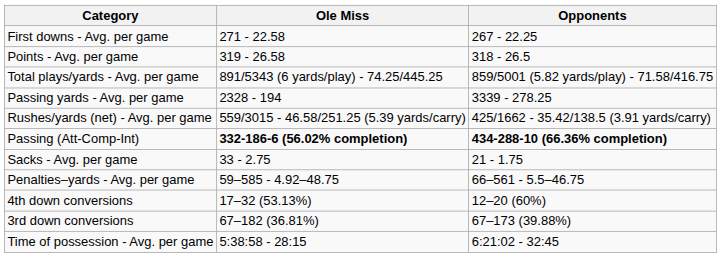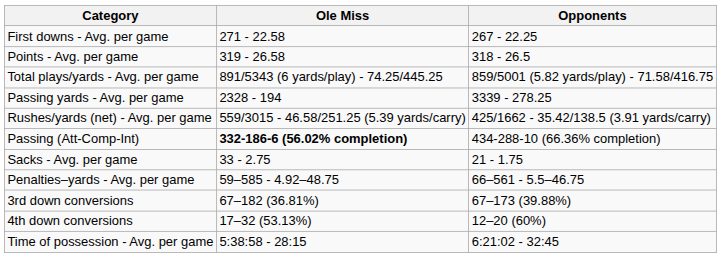(569, 139) bold -> (566, 139) normal
rows swapped: (70, 221) <-> (70, 200)
